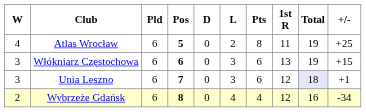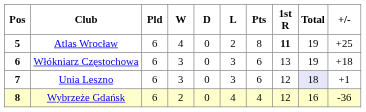columns swapped: (181, 19) <-> (17, 19)
(285, 43) normal -> (285, 43) bold
(344, 61) +15 -> (344, 61) +18
(344, 97) -34 -> (344, 97) -36
